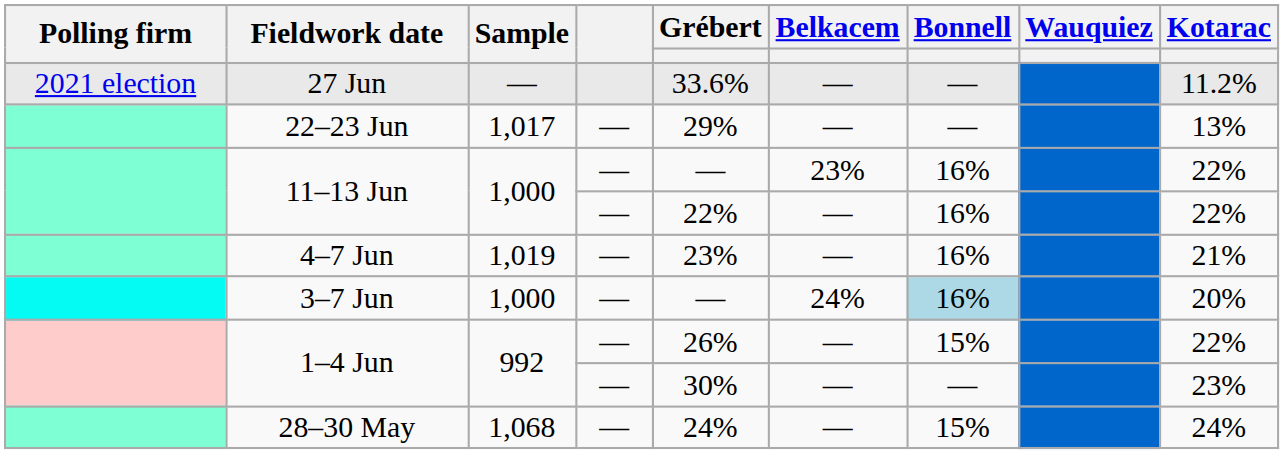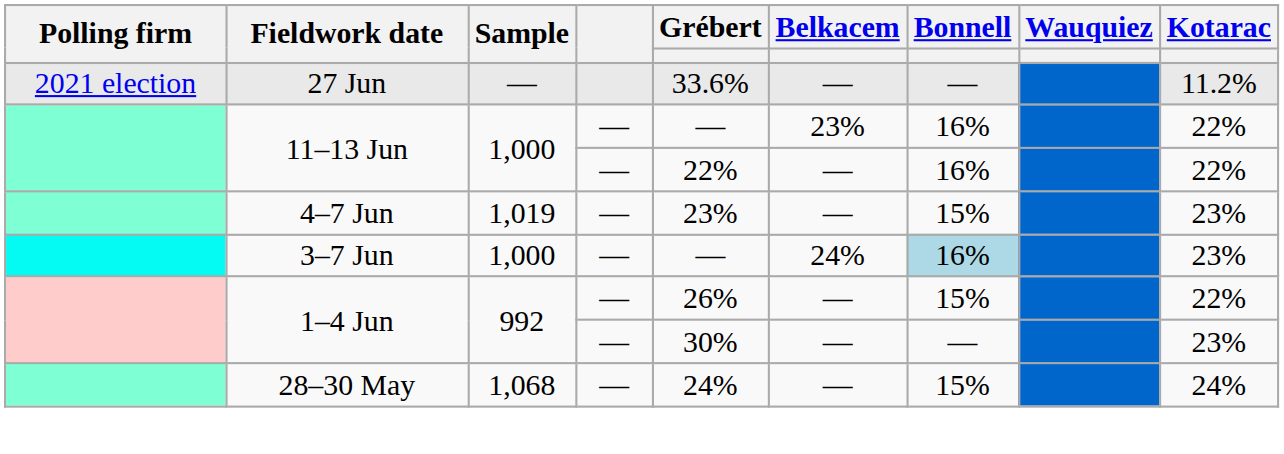- row: (347, 127)
(962, 256) 16% -> (962, 213) 15%
(1219, 256) 21% -> (1219, 213) 23%
(1219, 299) 20% -> (1219, 256) 23%
